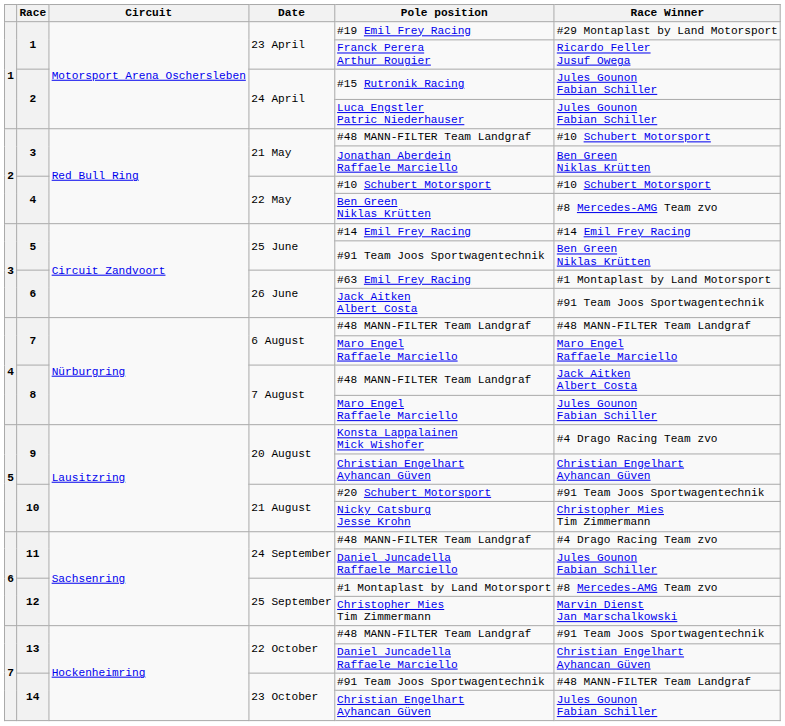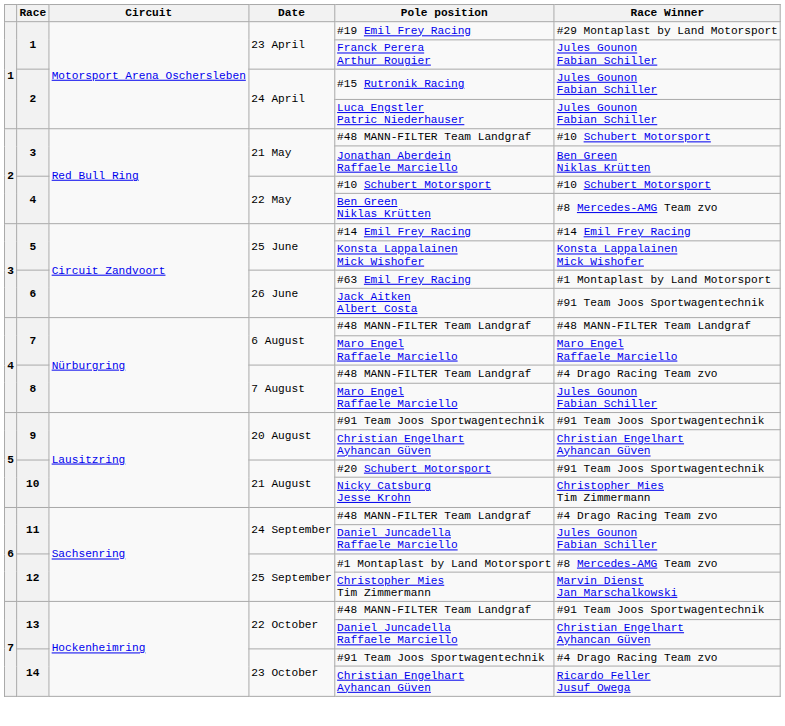(604, 55) Ricardo Feller Jusuf Owega -> (607, 55) Jules Gounon Fabian Schiller
(441, 256) #91 Team Joos Sportwagentechnik -> (397, 256) Konsta Lappalainen Mick Wishofer
(604, 256) Ben Green Niklas Krütten -> (617, 256) Konsta Lappalainen Mick Wishofer
(597, 380) Jack Aitken Albert Costa -> (637, 374) #4 Drago Racing Team zvo
(397, 439) Konsta Lappalainen Mick Wishofer -> (441, 421) #91 Team Joos Sportwagentechnik
(637, 439) #4 Drago Racing Team zvo -> (661, 421) #91 Team Joos Sportwagentechnik
(654, 682) #48 MANN-FILTER Team Landgraf -> (637, 658) #4 Drago Racing Team zvo
(607, 706) Jules Gounon Fabian Schiller -> (604, 681) Ricardo Feller Jusuf Owega
